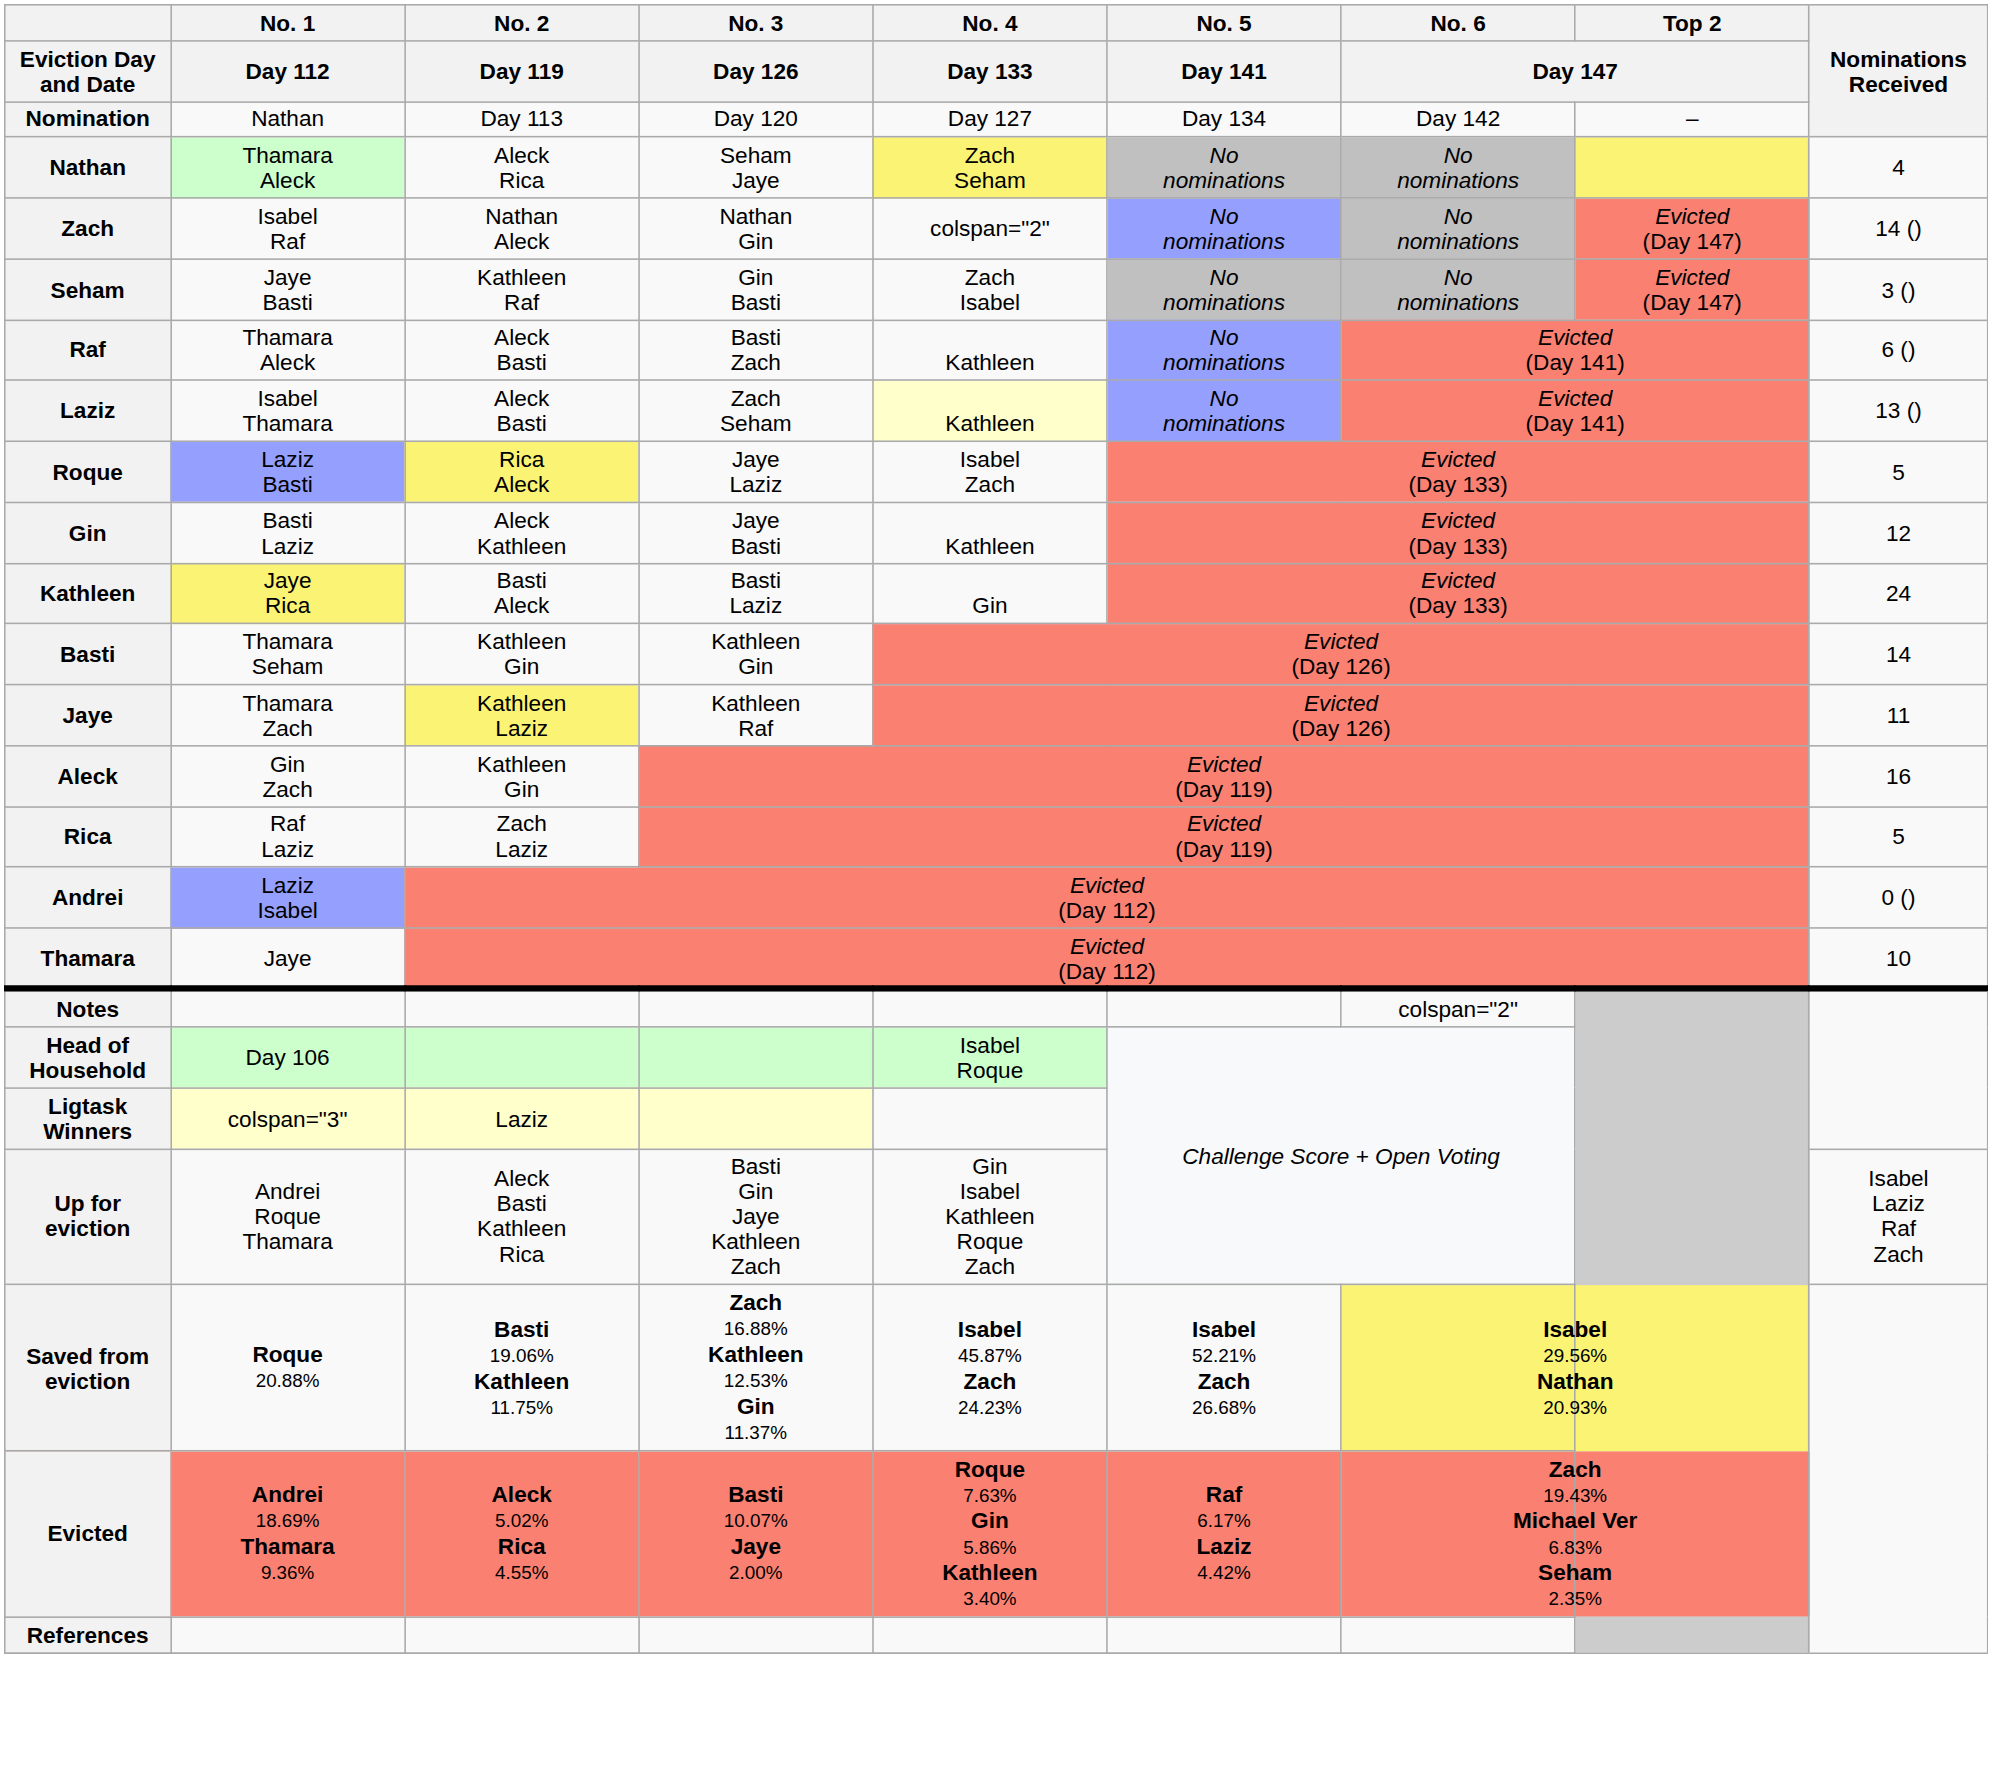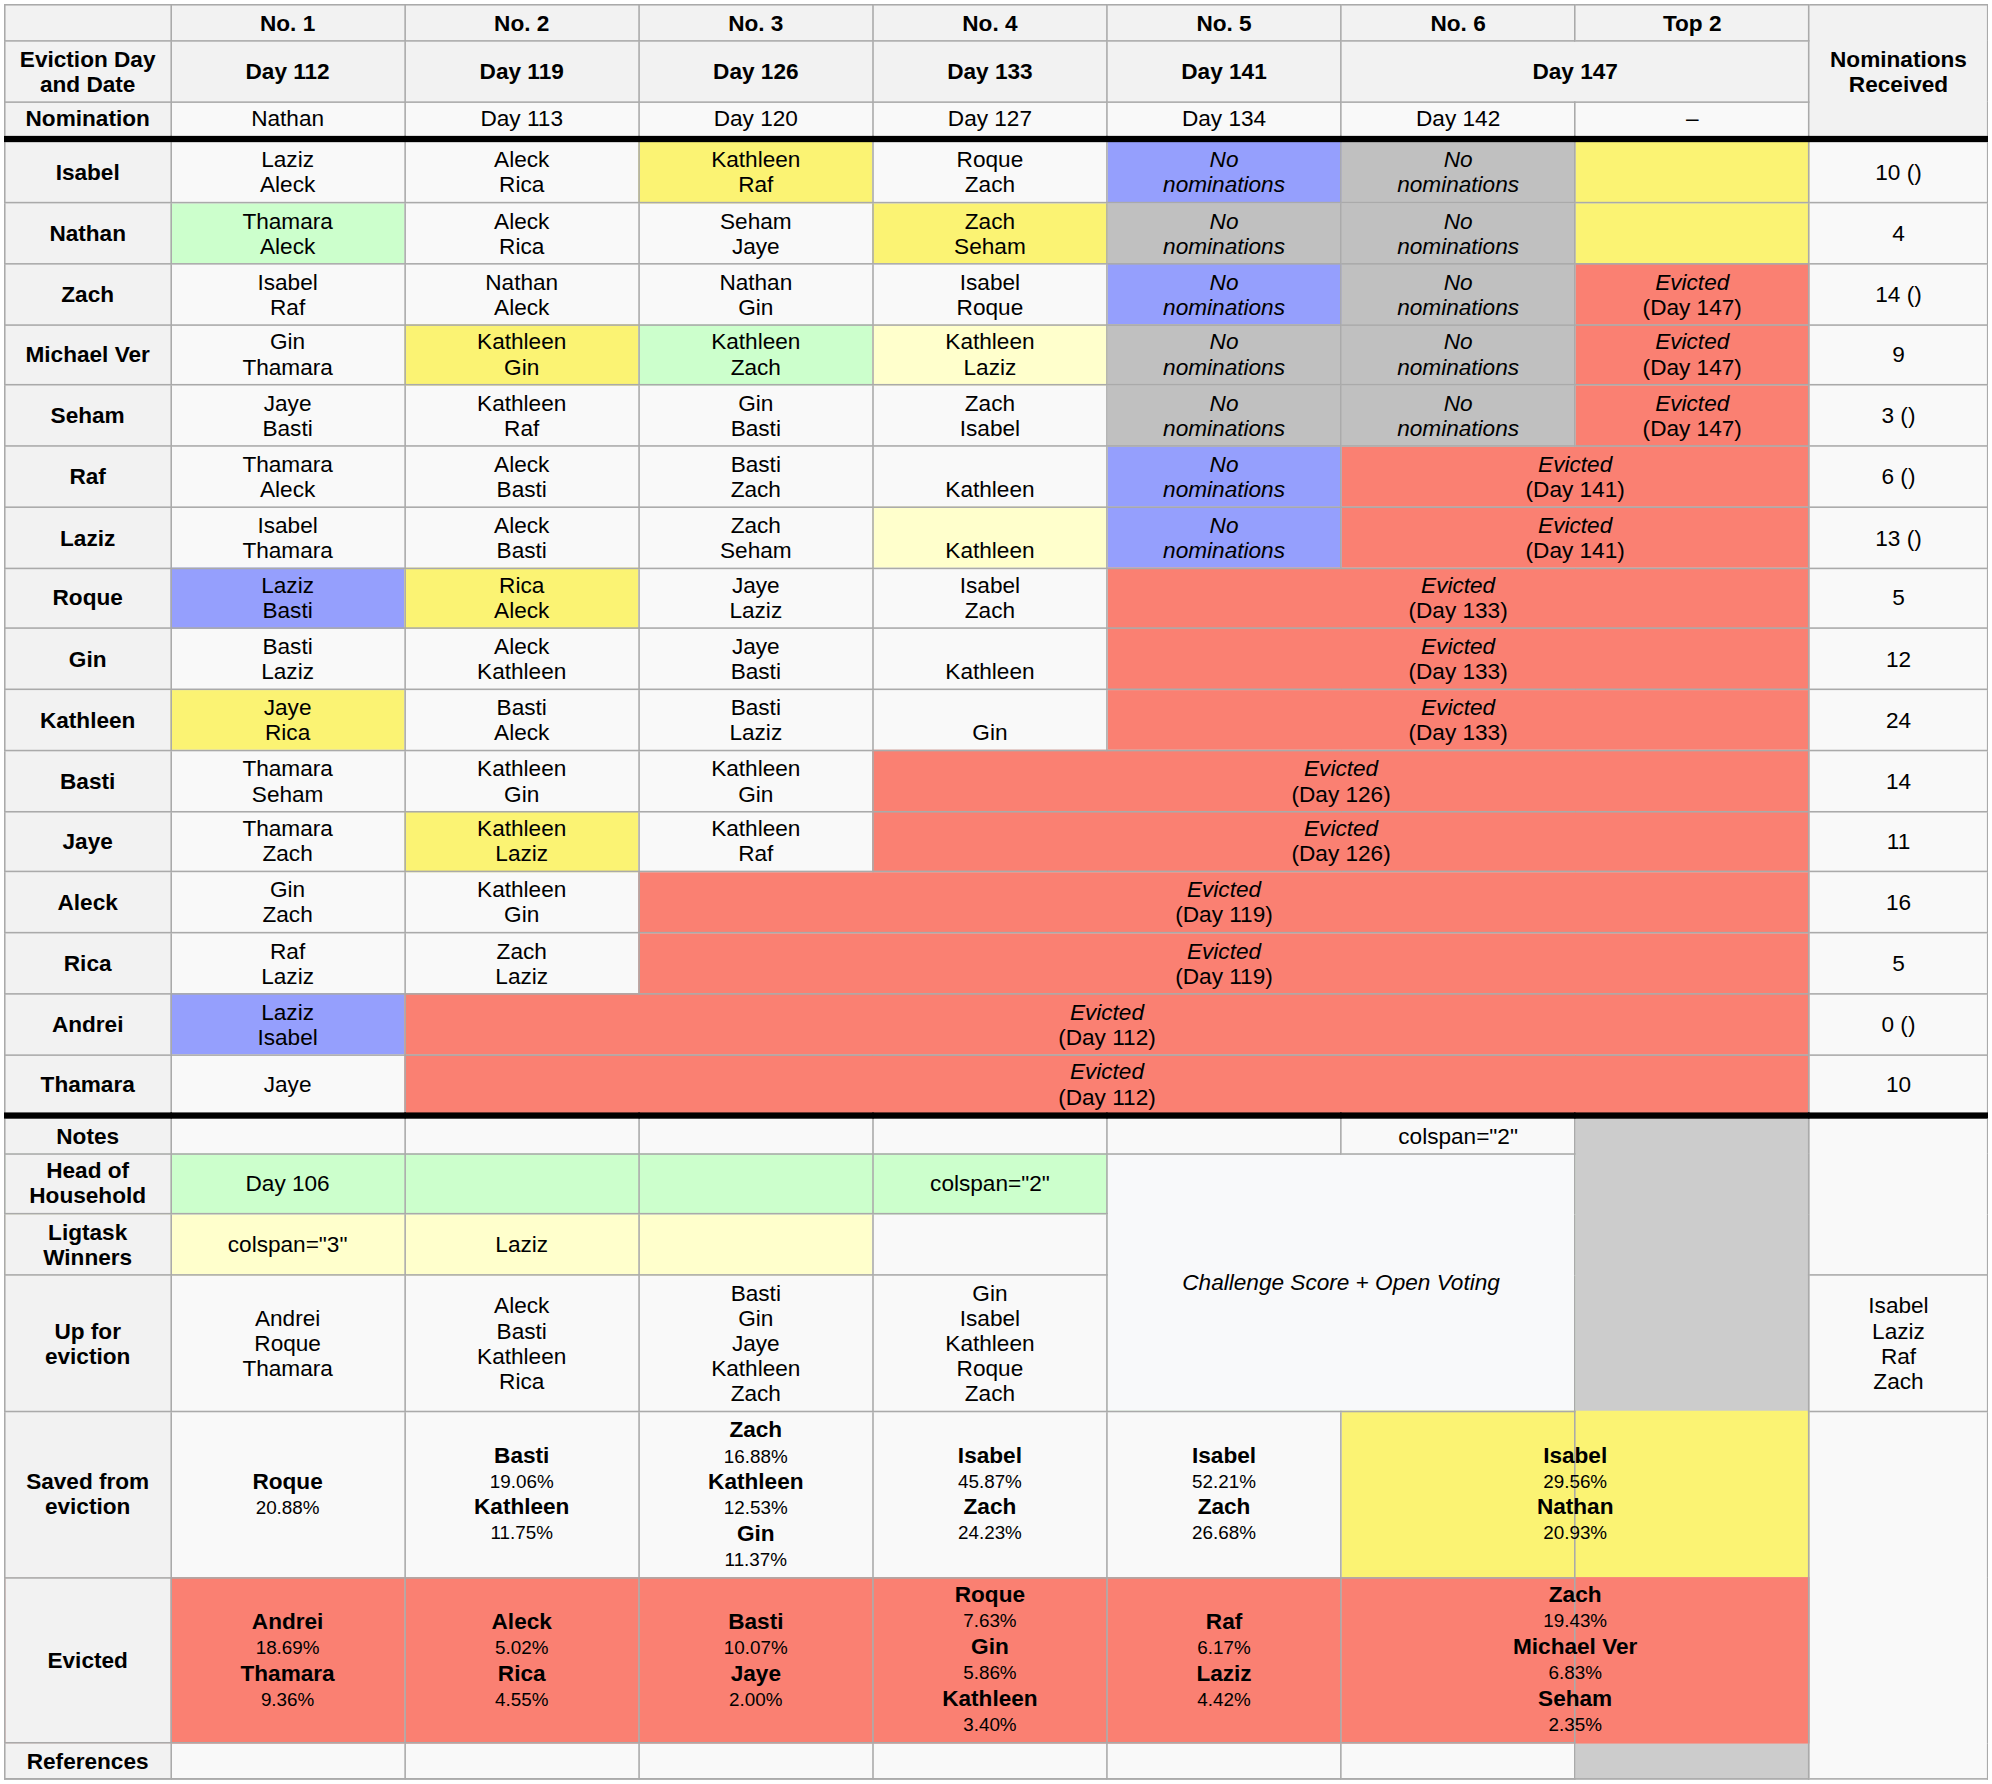+ row: (88, 173)
(990, 229) colspan="2" -> (990, 294) Isabel Roque
+ row: (88, 355)
(990, 1058) Isabel Roque -> (990, 1184) colspan="2"
